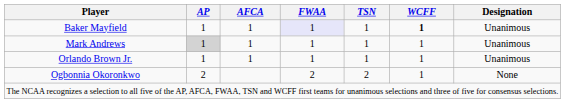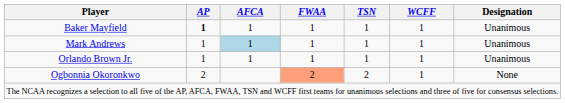(203, 28) normal -> (203, 28) bold
(312, 28) lavender background -> (312, 28) no background
(422, 28) bold -> (422, 28) normal
(203, 43) lightgrey background -> (203, 43) no background
(250, 43) no background -> (250, 43) lightblue background
(312, 75) no background -> (312, 75) lightsalmon background
